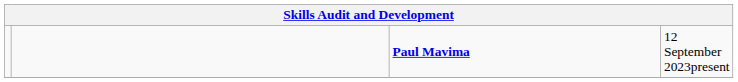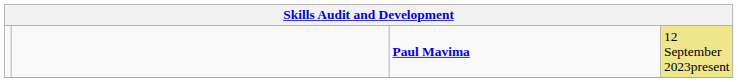(697, 51) no background -> (697, 51) khaki background
